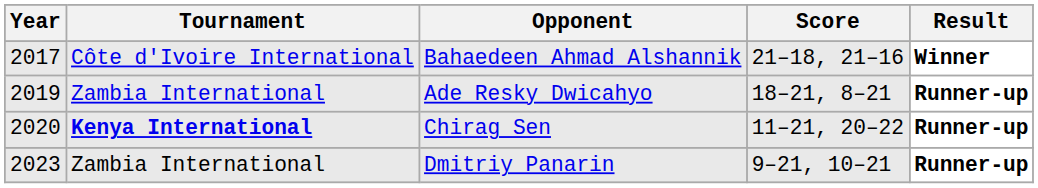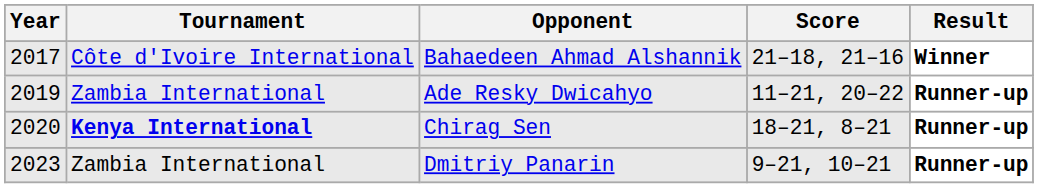(821, 94) 18–21, 8–21 -> (828, 94) 11–21, 20–22
(828, 129) 11–21, 20–22 -> (821, 129) 18–21, 8–21
